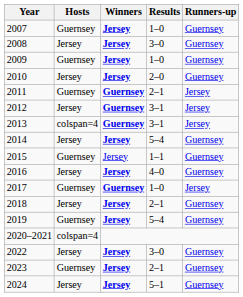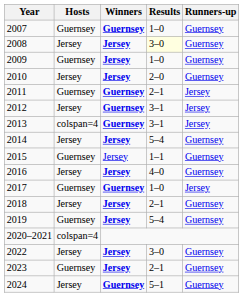(117, 28) Jersey -> (124, 28) Guernsey
(156, 44) no background -> (156, 44) lightyellow background
(117, 284) Jersey -> (124, 284) Guernsey
